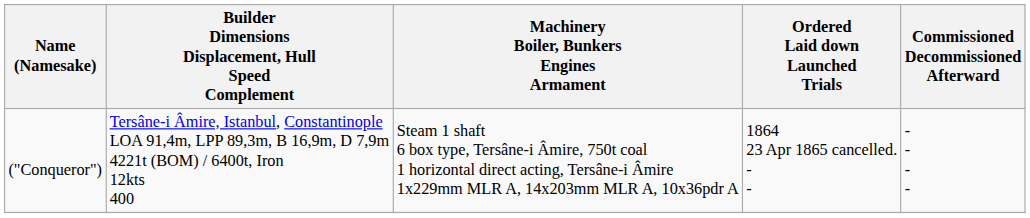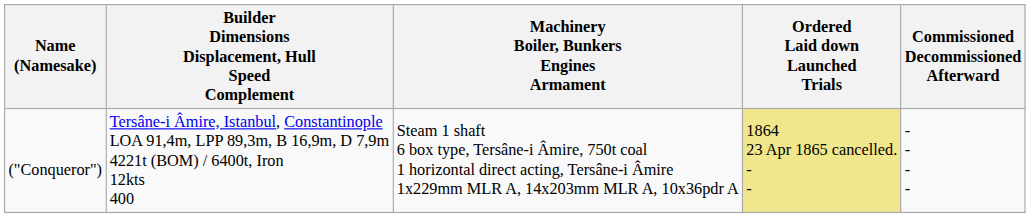(822, 160) no background -> (822, 160) khaki background
